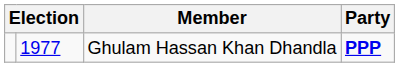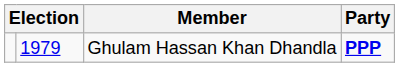(40, 47) 1977 -> (40, 47) 1979
